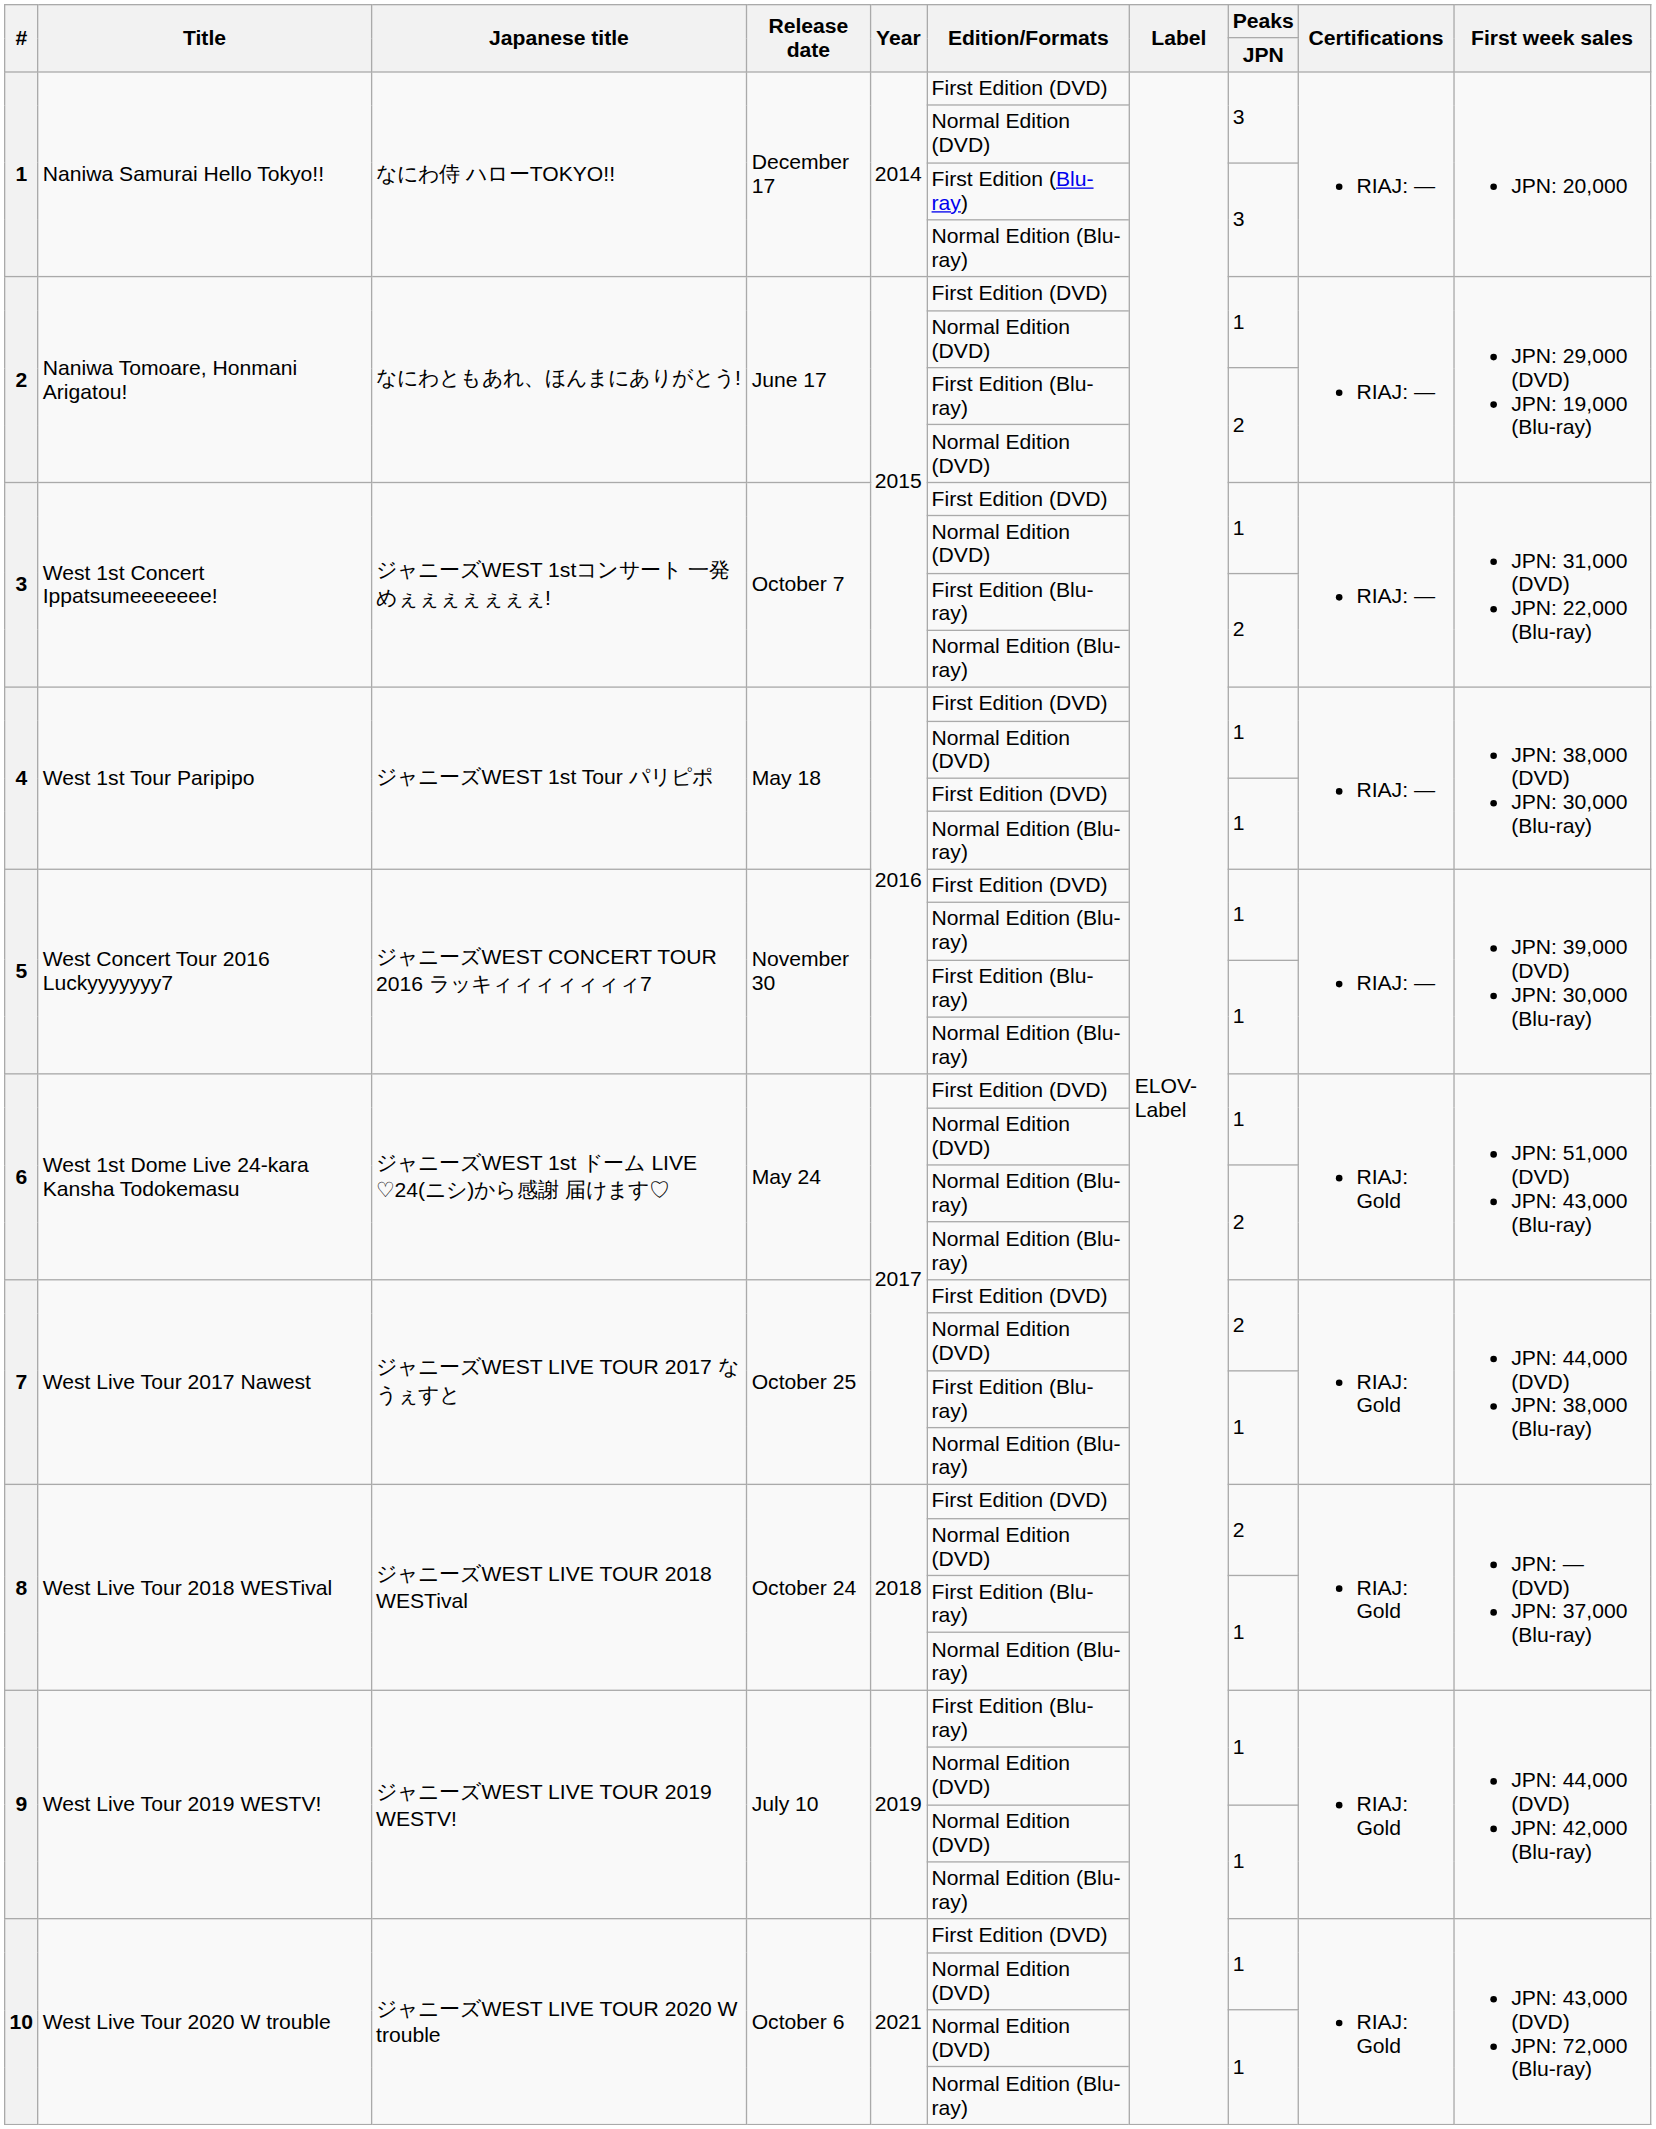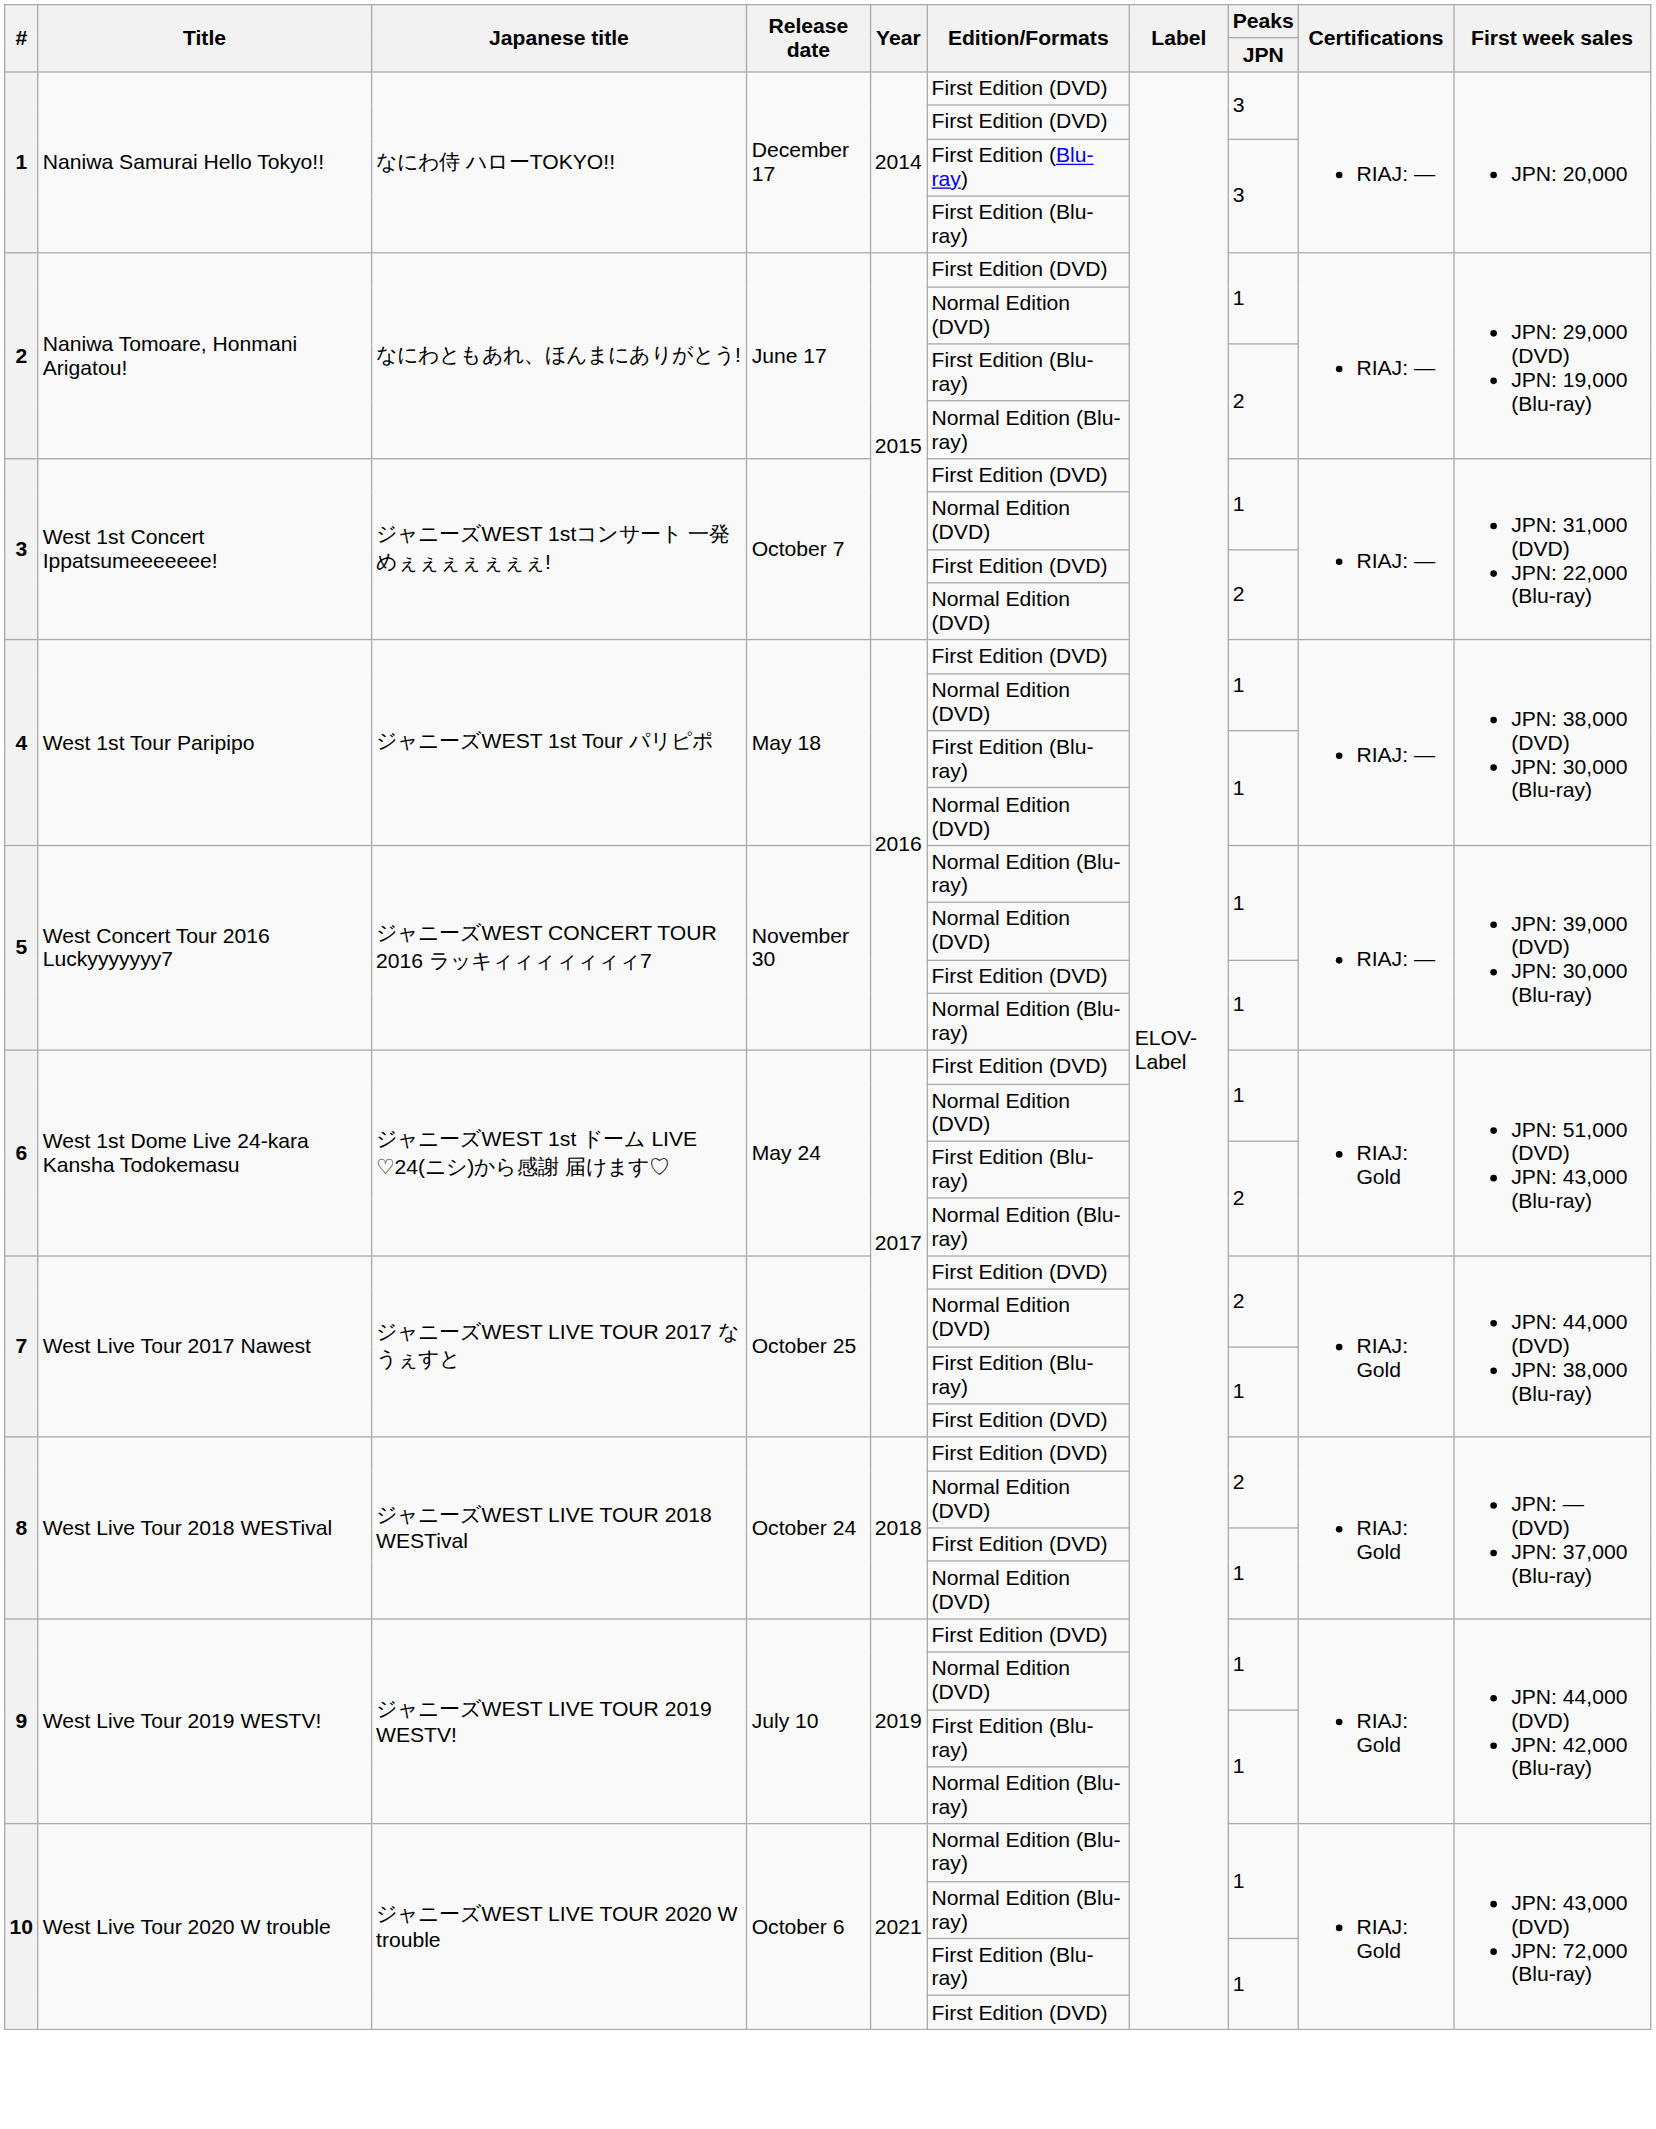(1001, 133) Normal Edition (DVD) -> (1020, 121) First Edition (DVD)
(1026, 248) Normal Edition (Blu-ray) -> (1013, 224) First Edition (Blu-ray)
(1001, 453) Normal Edition (DVD) -> (1026, 429) Normal Edition (Blu-ray)
(1013, 601) First Edition (Blu-ray) -> (1020, 565) First Edition (DVD)
(1026, 658) Normal Edition (Blu-ray) -> (1001, 611) Normal Edition (DVD)
(1020, 794) First Edition (DVD) -> (1013, 759) First Edition (Blu-ray)
(1026, 840) Normal Edition (Blu-ray) -> (1001, 816) Normal Edition (DVD)
(1020, 885) First Edition (DVD) -> (1026, 873) Normal Edition (Blu-ray)
(1026, 930) Normal Edition (Blu-ray) -> (1001, 930) Normal Edition (DVD)
(1013, 988) First Edition (Blu-ray) -> (1020, 976) First Edition (DVD)
(1026, 1193) Normal Edition (Blu-ray) -> (1013, 1169) First Edition (Blu-ray)
(1026, 1455) Normal Edition (Blu-ray) -> (1020, 1420) First Edition (DVD)
(1013, 1603) First Edition (Blu-ray) -> (1020, 1544) First Edition (DVD)
(1026, 1661) Normal Edition (Blu-ray) -> (1001, 1589) Normal Edition (DVD)
(1013, 1718) First Edition (Blu-ray) -> (1020, 1635) First Edition (DVD)
(1001, 1832) Normal Edition (DVD) -> (1013, 1737) First Edition (Blu-ray)
(1020, 1935) First Edition (DVD) -> (1026, 1852) Normal Edition (Blu-ray)
(1001, 1980) Normal Edition (DVD) -> (1026, 1909) Normal Edition (Blu-ray)
(1001, 2038) Normal Edition (DVD) -> (1013, 1966) First Edition (Blu-ray)
(1026, 2095) Normal Edition (Blu-ray) -> (1020, 2012) First Edition (DVD)
